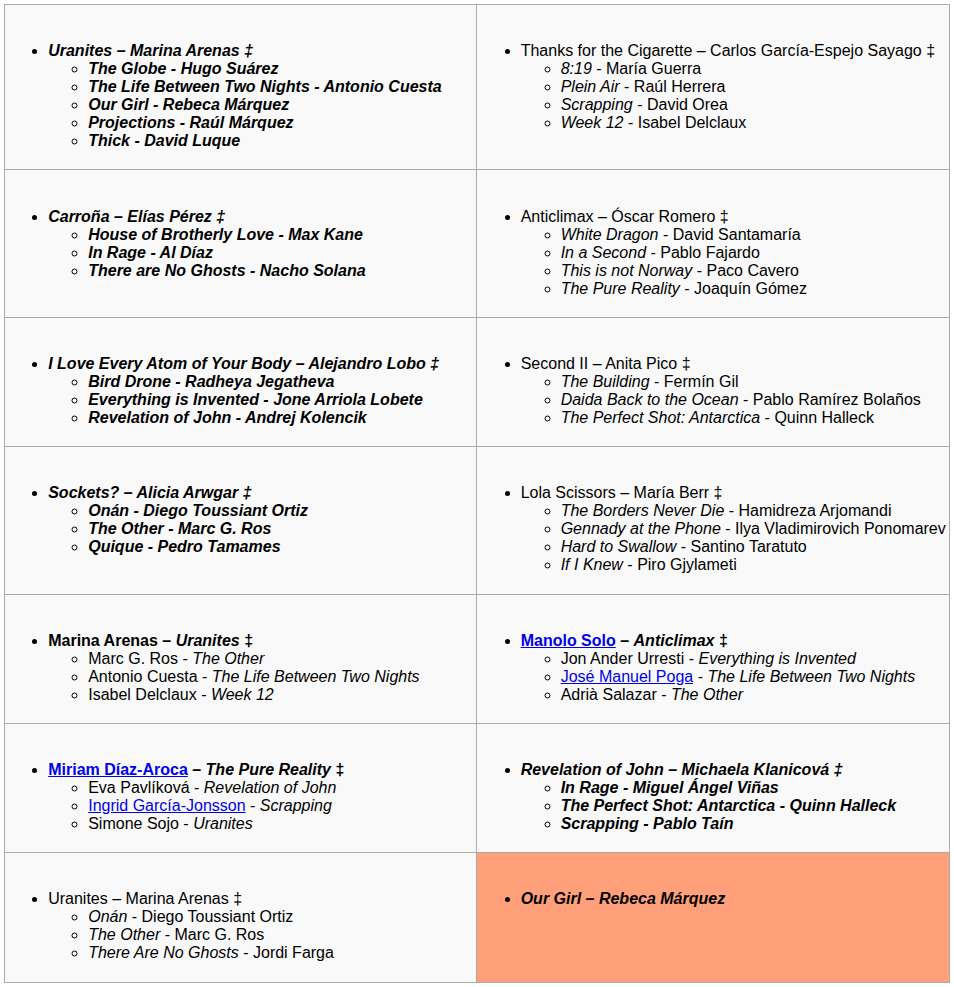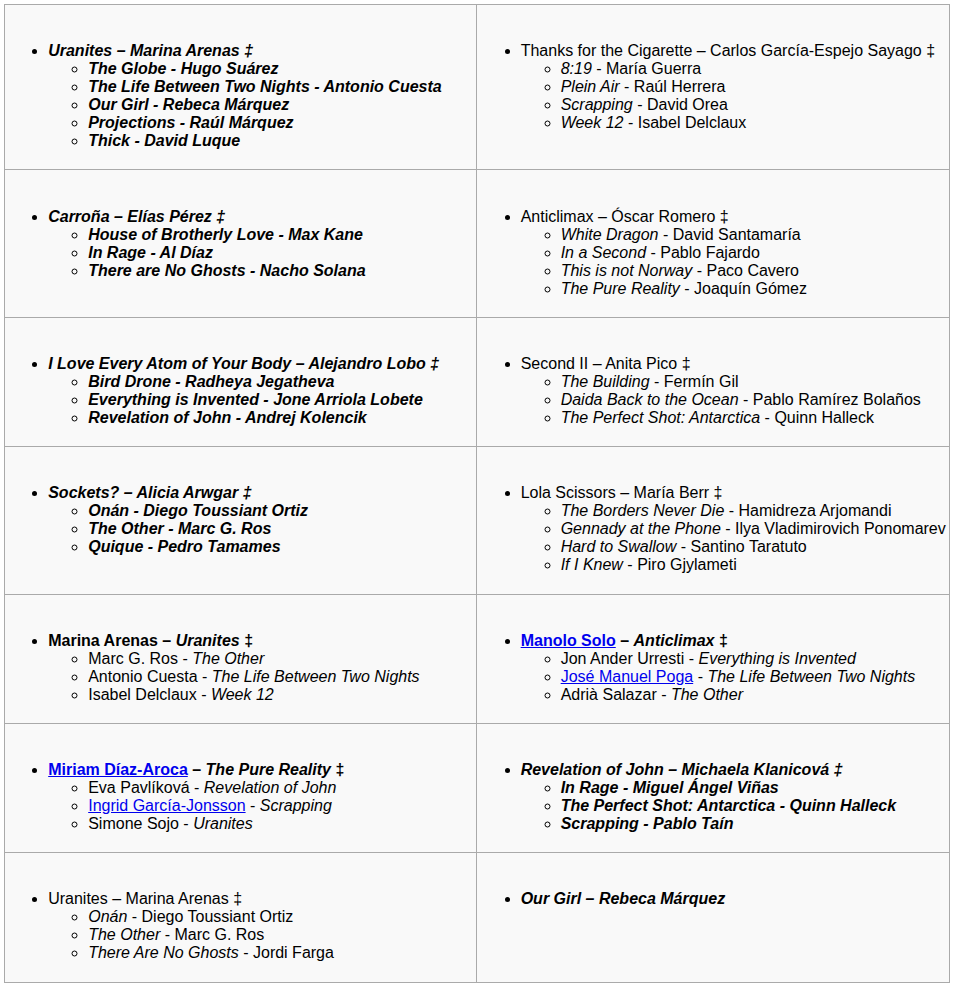(713, 899) lightsalmon background -> (713, 899) no background
